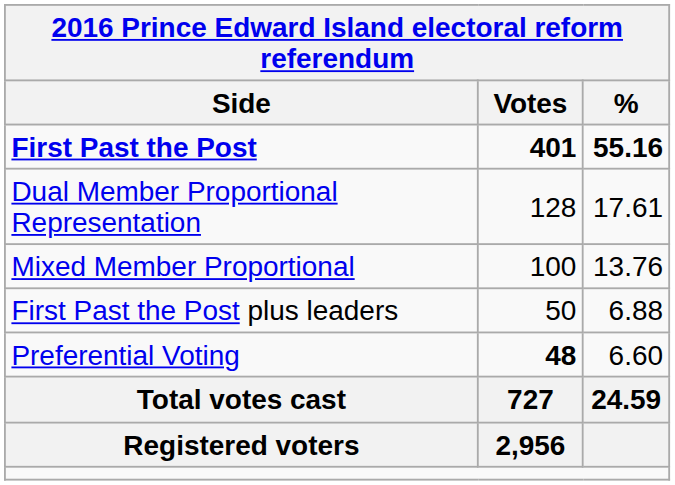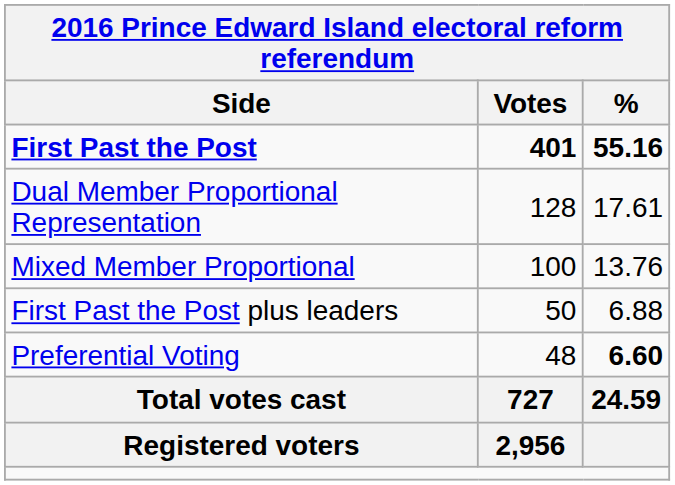(561, 355) bold -> (561, 355) normal
(636, 355) normal -> (636, 355) bold
